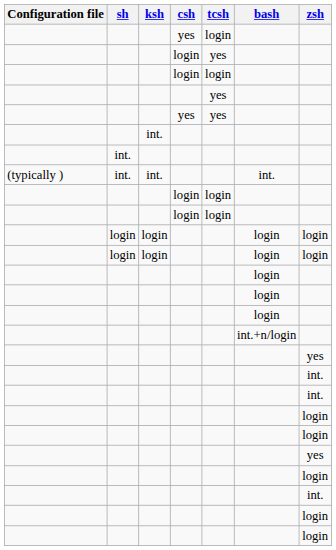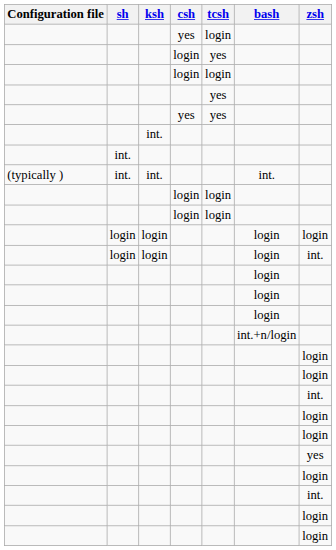(315, 255) login -> (315, 255) int.
(315, 355) yes -> (315, 355) login
(315, 375) int. -> (315, 375) login
